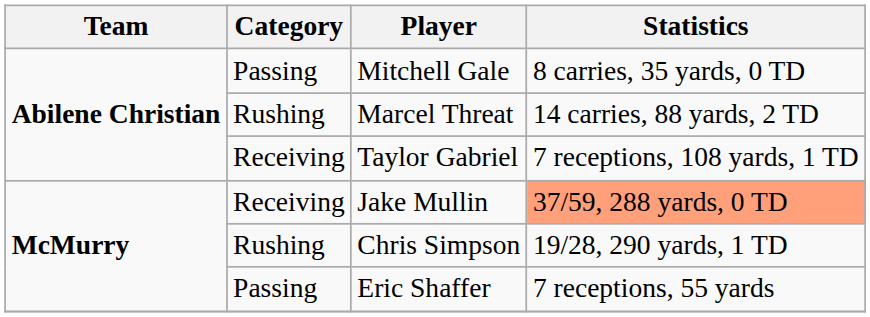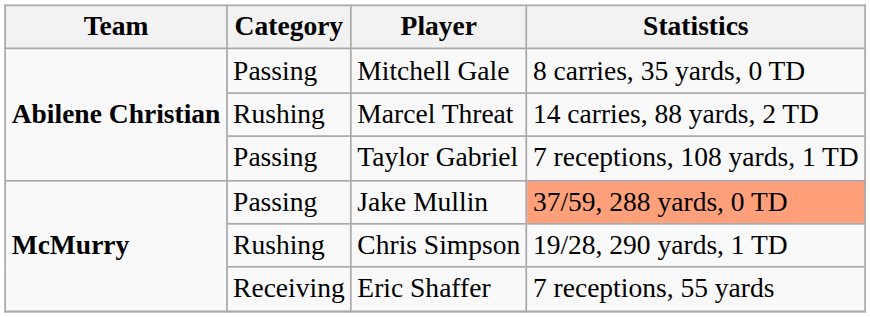(289, 157) Receiving -> (275, 157) Passing
(289, 201) Receiving -> (275, 201) Passing
(275, 288) Passing -> (289, 288) Receiving
